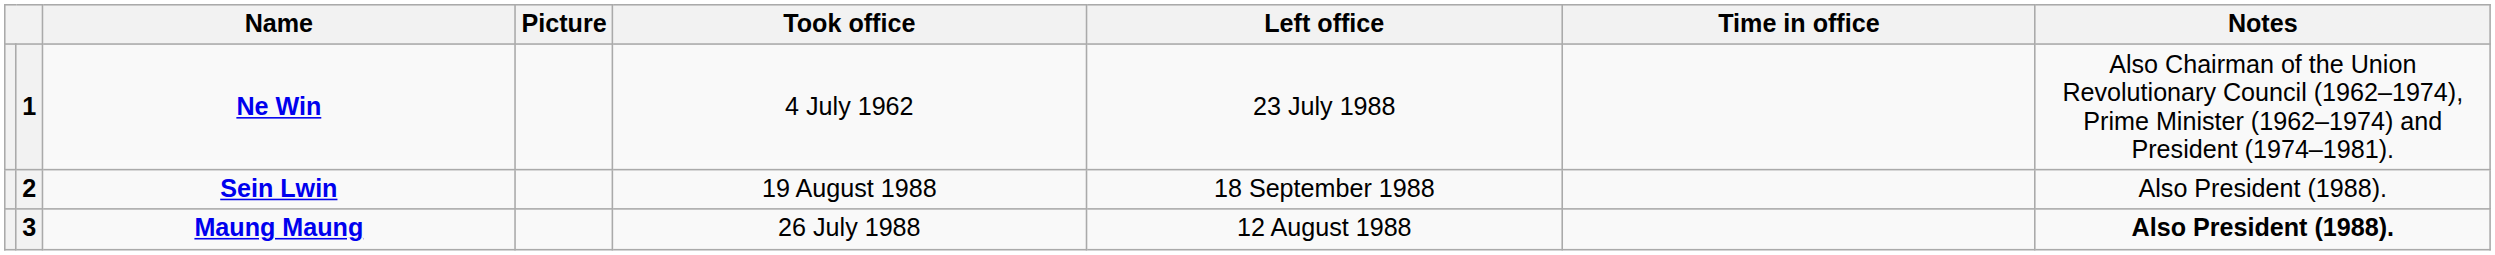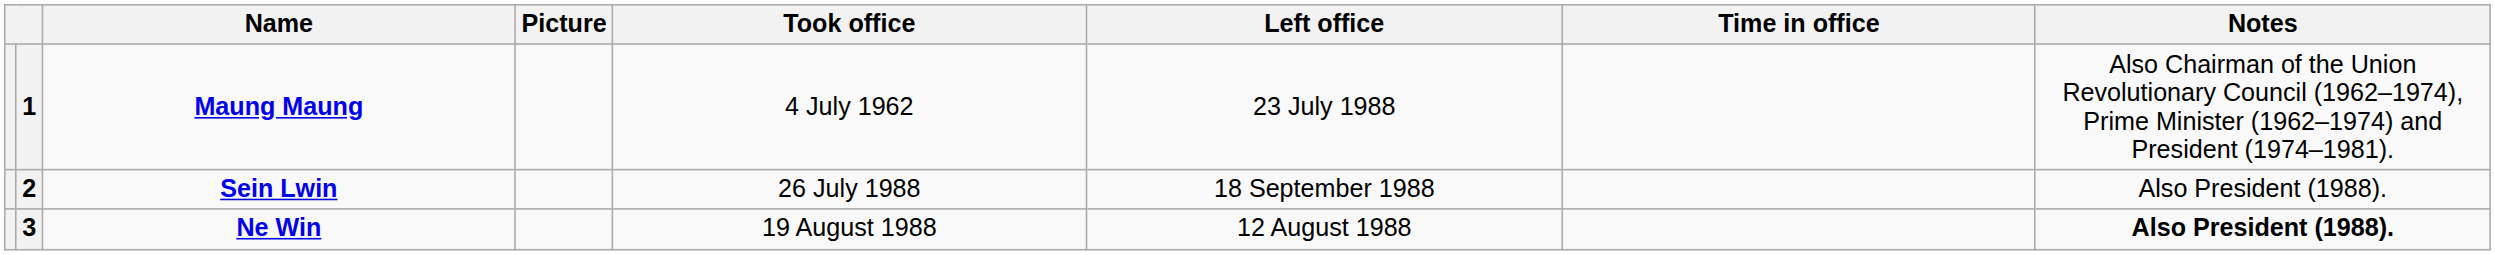(279, 106) Ne Win -> (279, 106) Maung Maung
(849, 188) 19 August 1988 -> (849, 188) 26 July 1988
(279, 228) Maung Maung -> (279, 228) Ne Win
(849, 228) 26 July 1988 -> (849, 228) 19 August 1988
